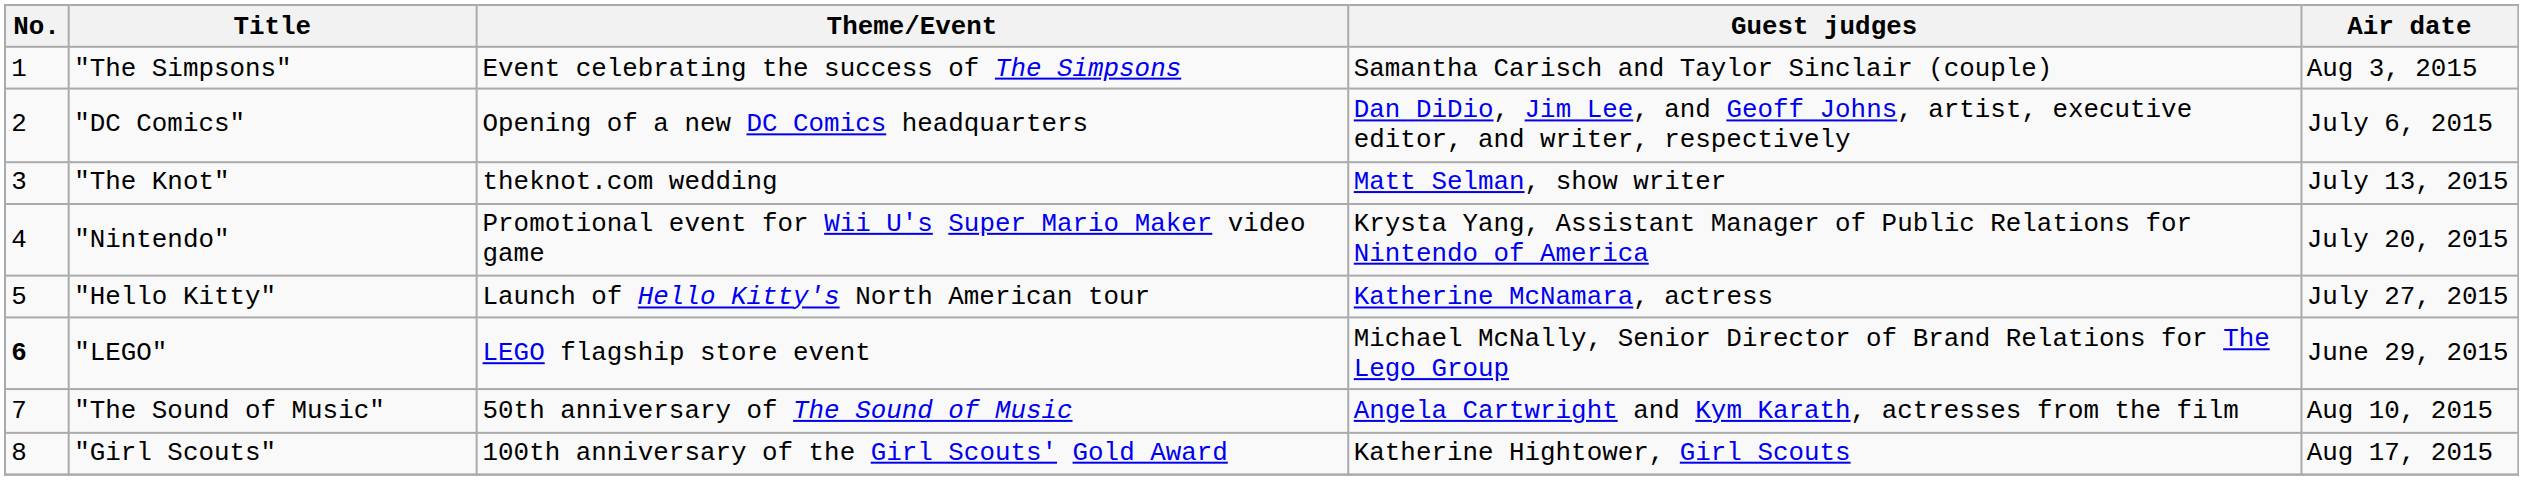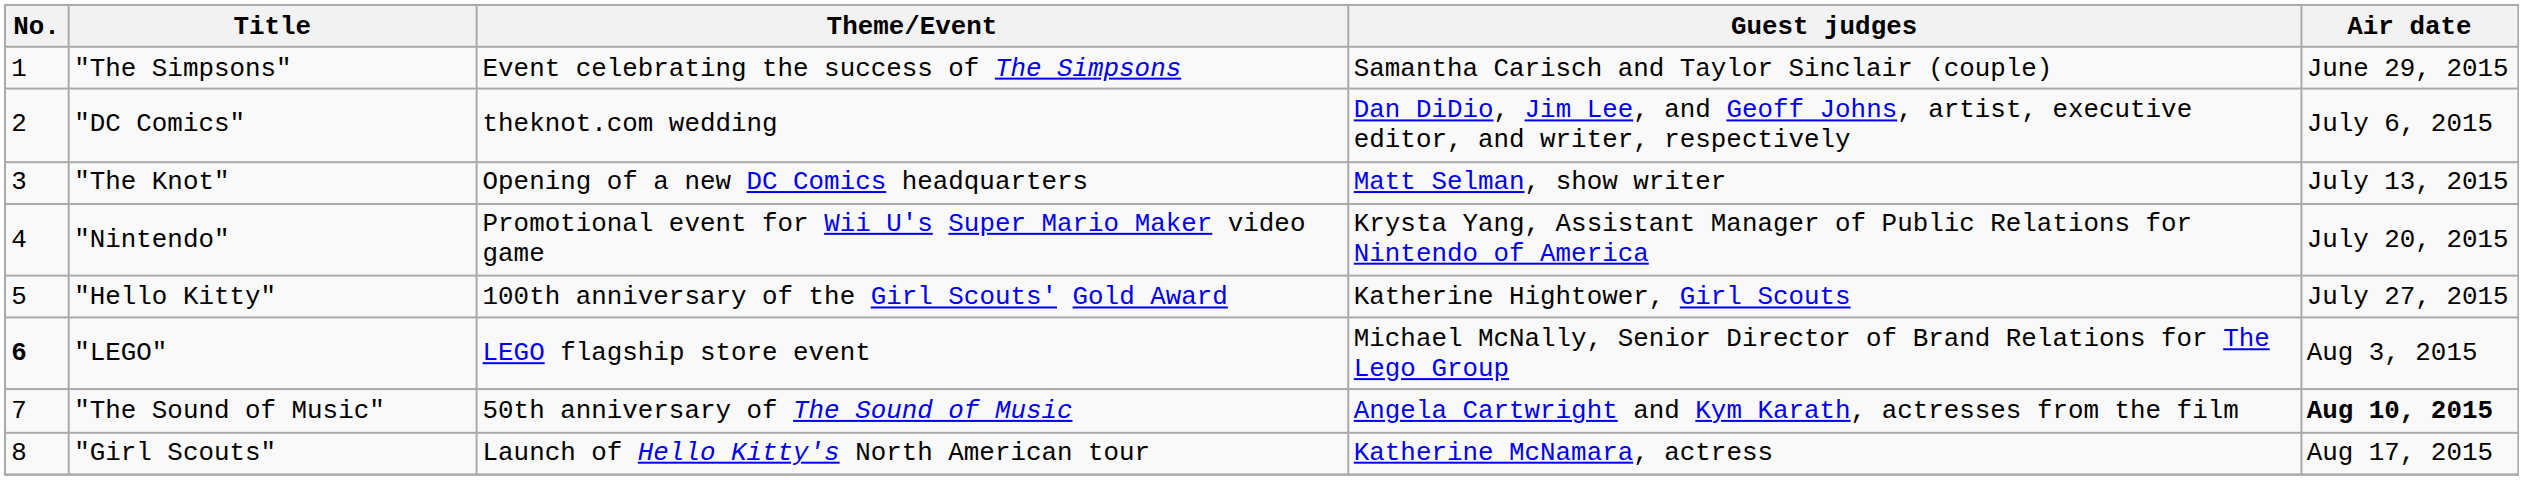(2392, 68) Aug 3, 2015 -> (2408, 68) June 29, 2015
(785, 125) Opening of a new DC Comics headquarters -> (630, 125) theknot.com wedding
(630, 182) theknot.com wedding -> (785, 182) Opening of a new DC Comics headquarters
(816, 297) Launch of Hello Kitty's North American tour -> (855, 297) 100th anniversary of the Girl Scouts' Gold Award
(1563, 297) Katherine McNamara, actress -> (1602, 297) Katherine Hightower, Girl Scouts
(2408, 354) June 29, 2015 -> (2392, 354) Aug 3, 2015
(2400, 411) normal -> (2400, 411) bold
(855, 453) 100th anniversary of the Girl Scouts' Gold Award -> (816, 453) Launch of Hello Kitty's North American tour
(1602, 453) Katherine Hightower, Girl Scouts -> (1563, 453) Katherine McNamara, actress
